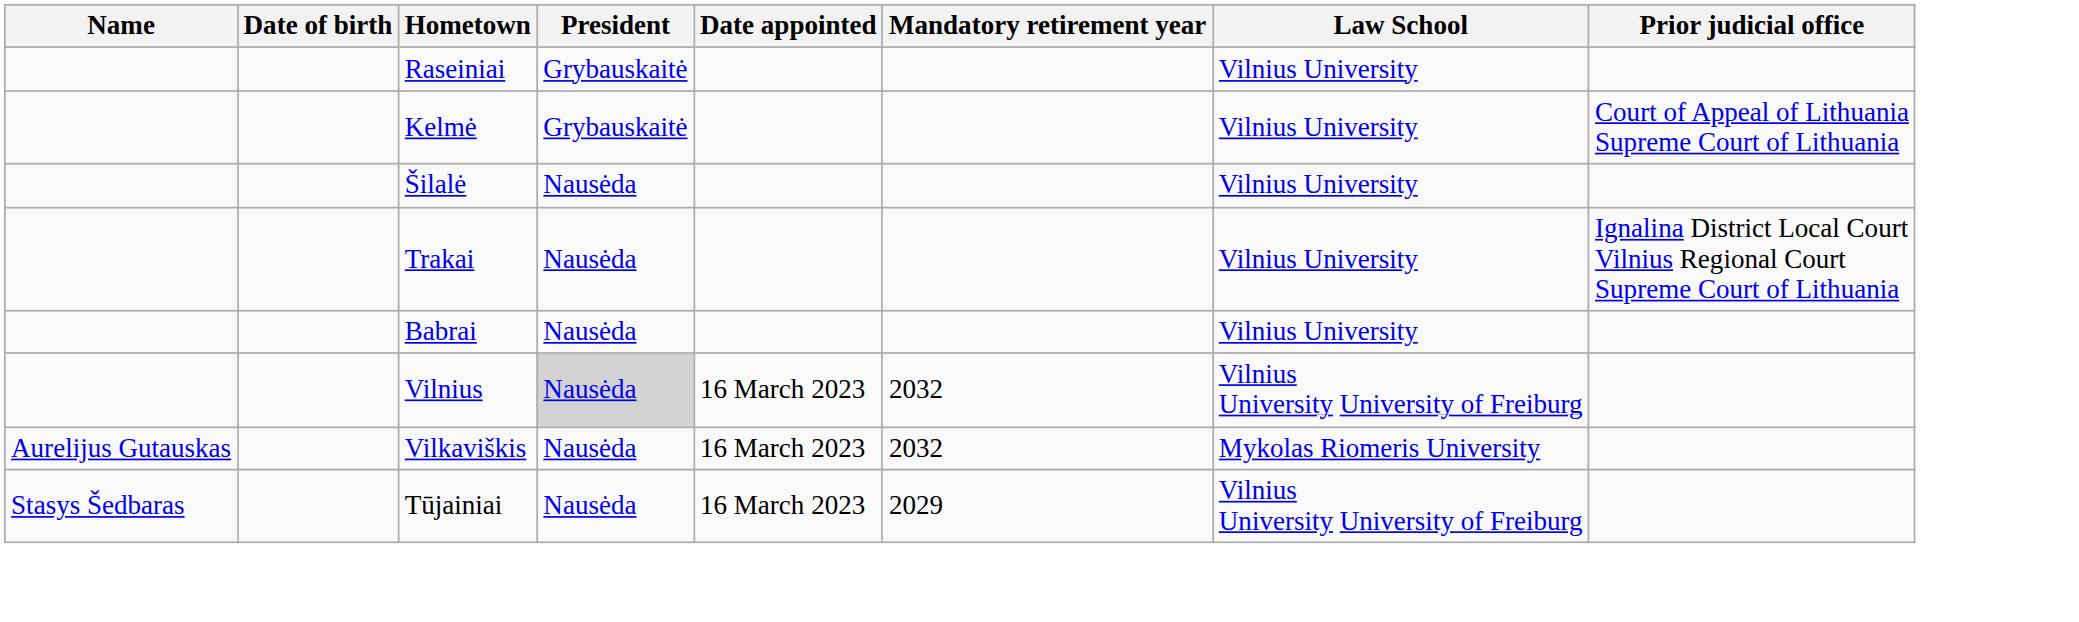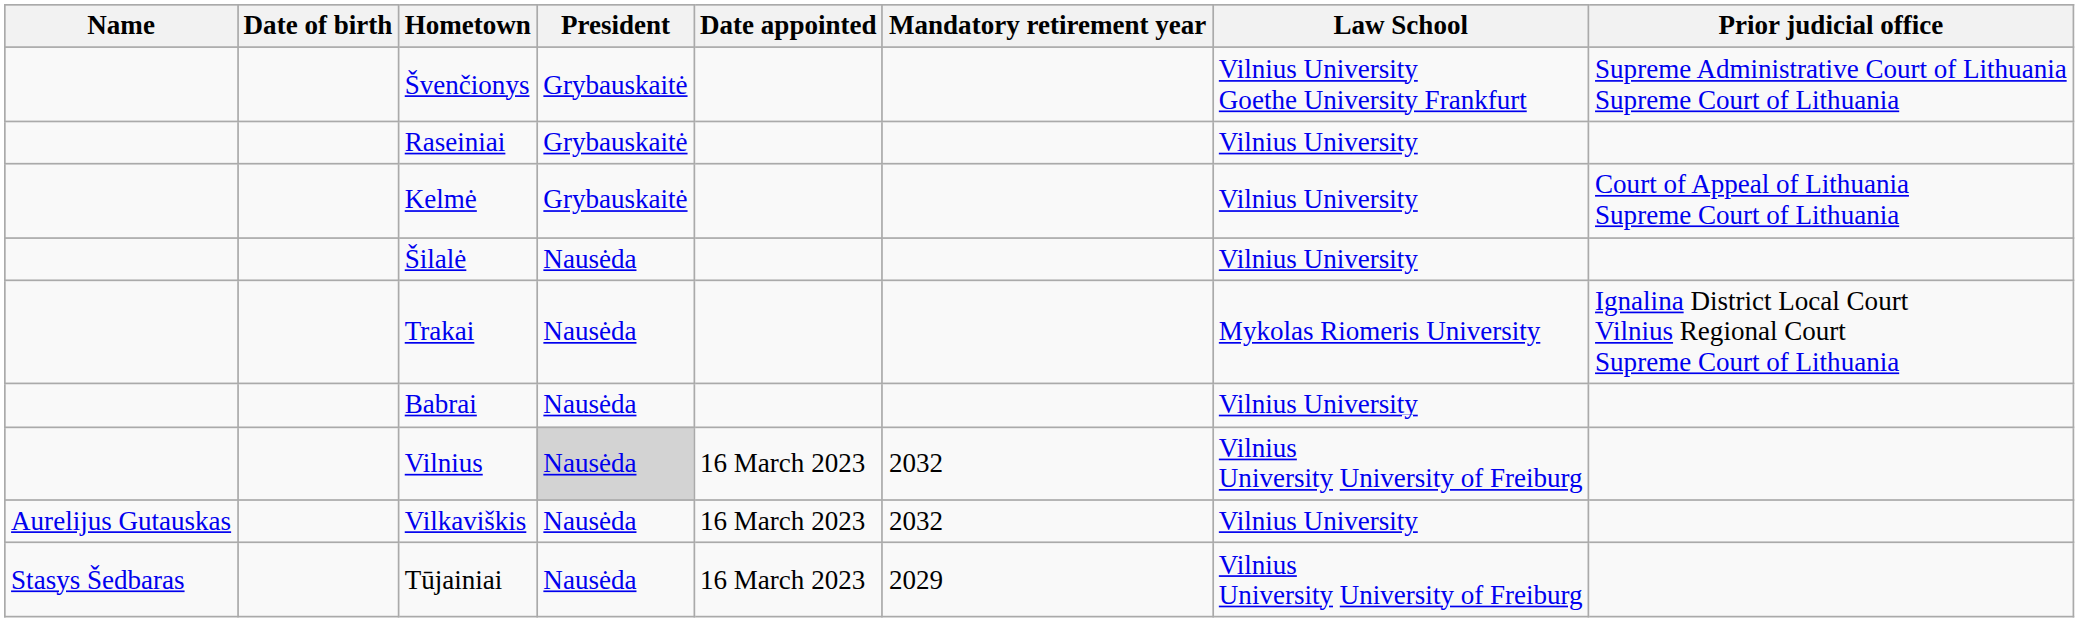+ row: (467, 84)
(1318, 258) Vilnius University -> (1380, 331) Mykolas Riomeris University
(1380, 447) Mykolas Riomeris University -> (1318, 521) Vilnius University
